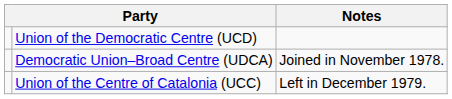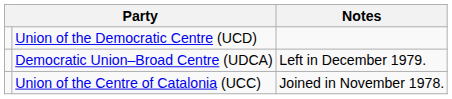(362, 61) Joined in November 1978. -> (353, 61) Left in December 1979.
(353, 83) Left in December 1979. -> (362, 83) Joined in November 1978.
